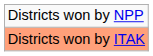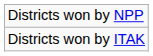(76, 39) lightsalmon background -> (76, 39) no background
